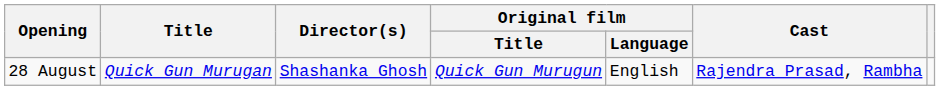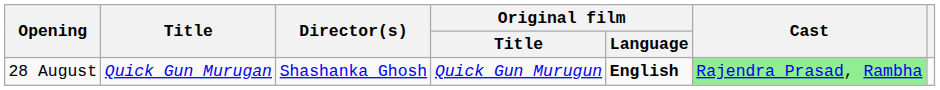(644, 71) normal -> (644, 71) bold
(809, 71) no background -> (809, 71) lightgreen background
